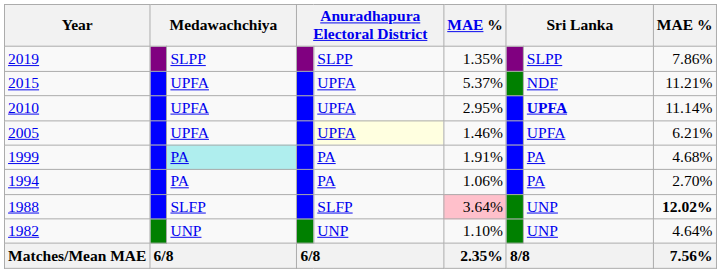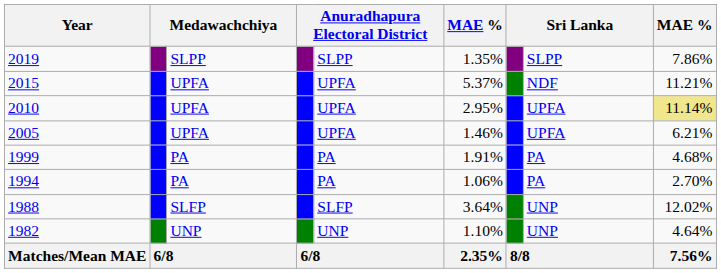(547, 108) bold -> (546, 108) normal
(689, 108) no background -> (689, 108) khaki background
(337, 132) lightyellow background -> (337, 132) no background
(180, 157) paleturquoise background -> (180, 157) no background
(483, 206) pink background -> (483, 206) no background
(687, 206) bold -> (689, 206) normal
